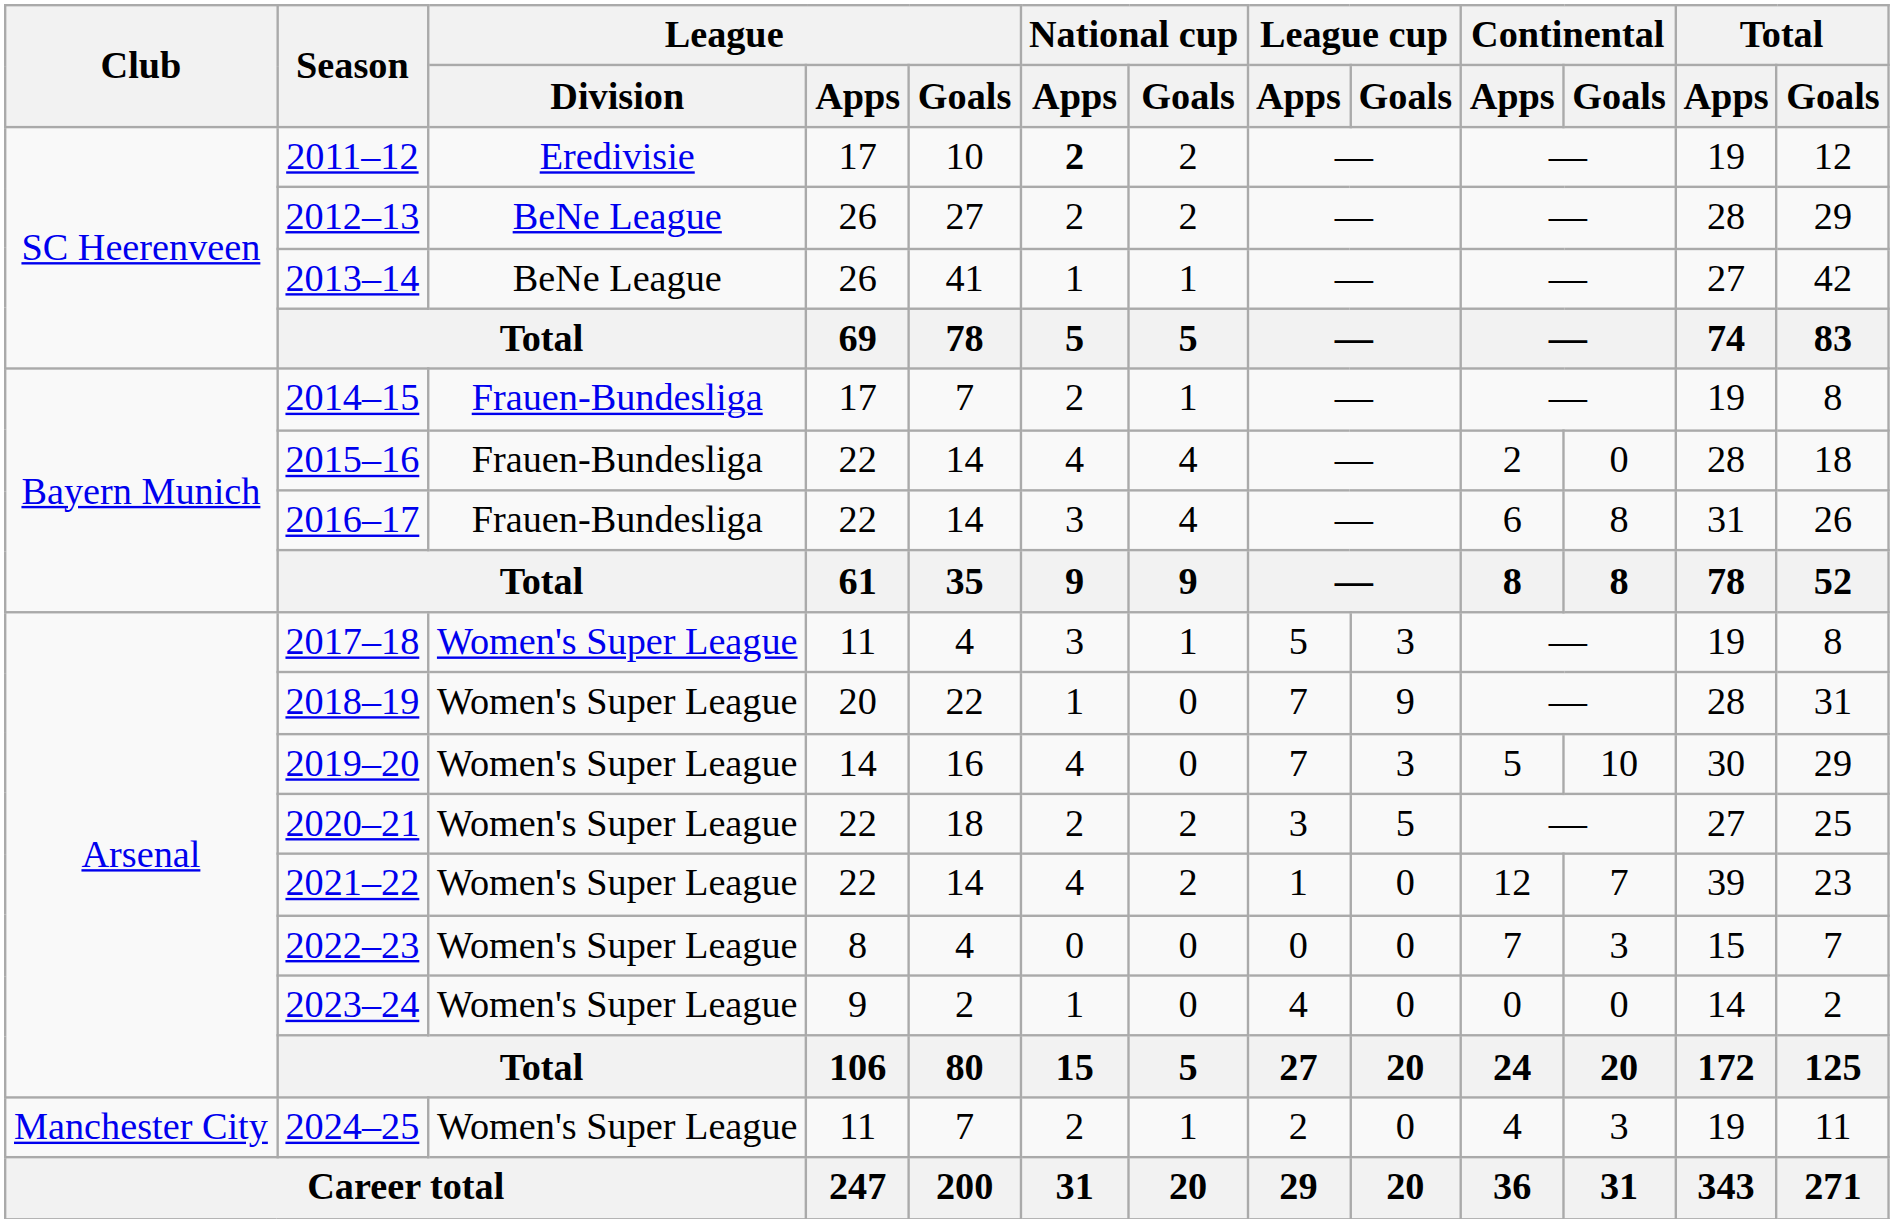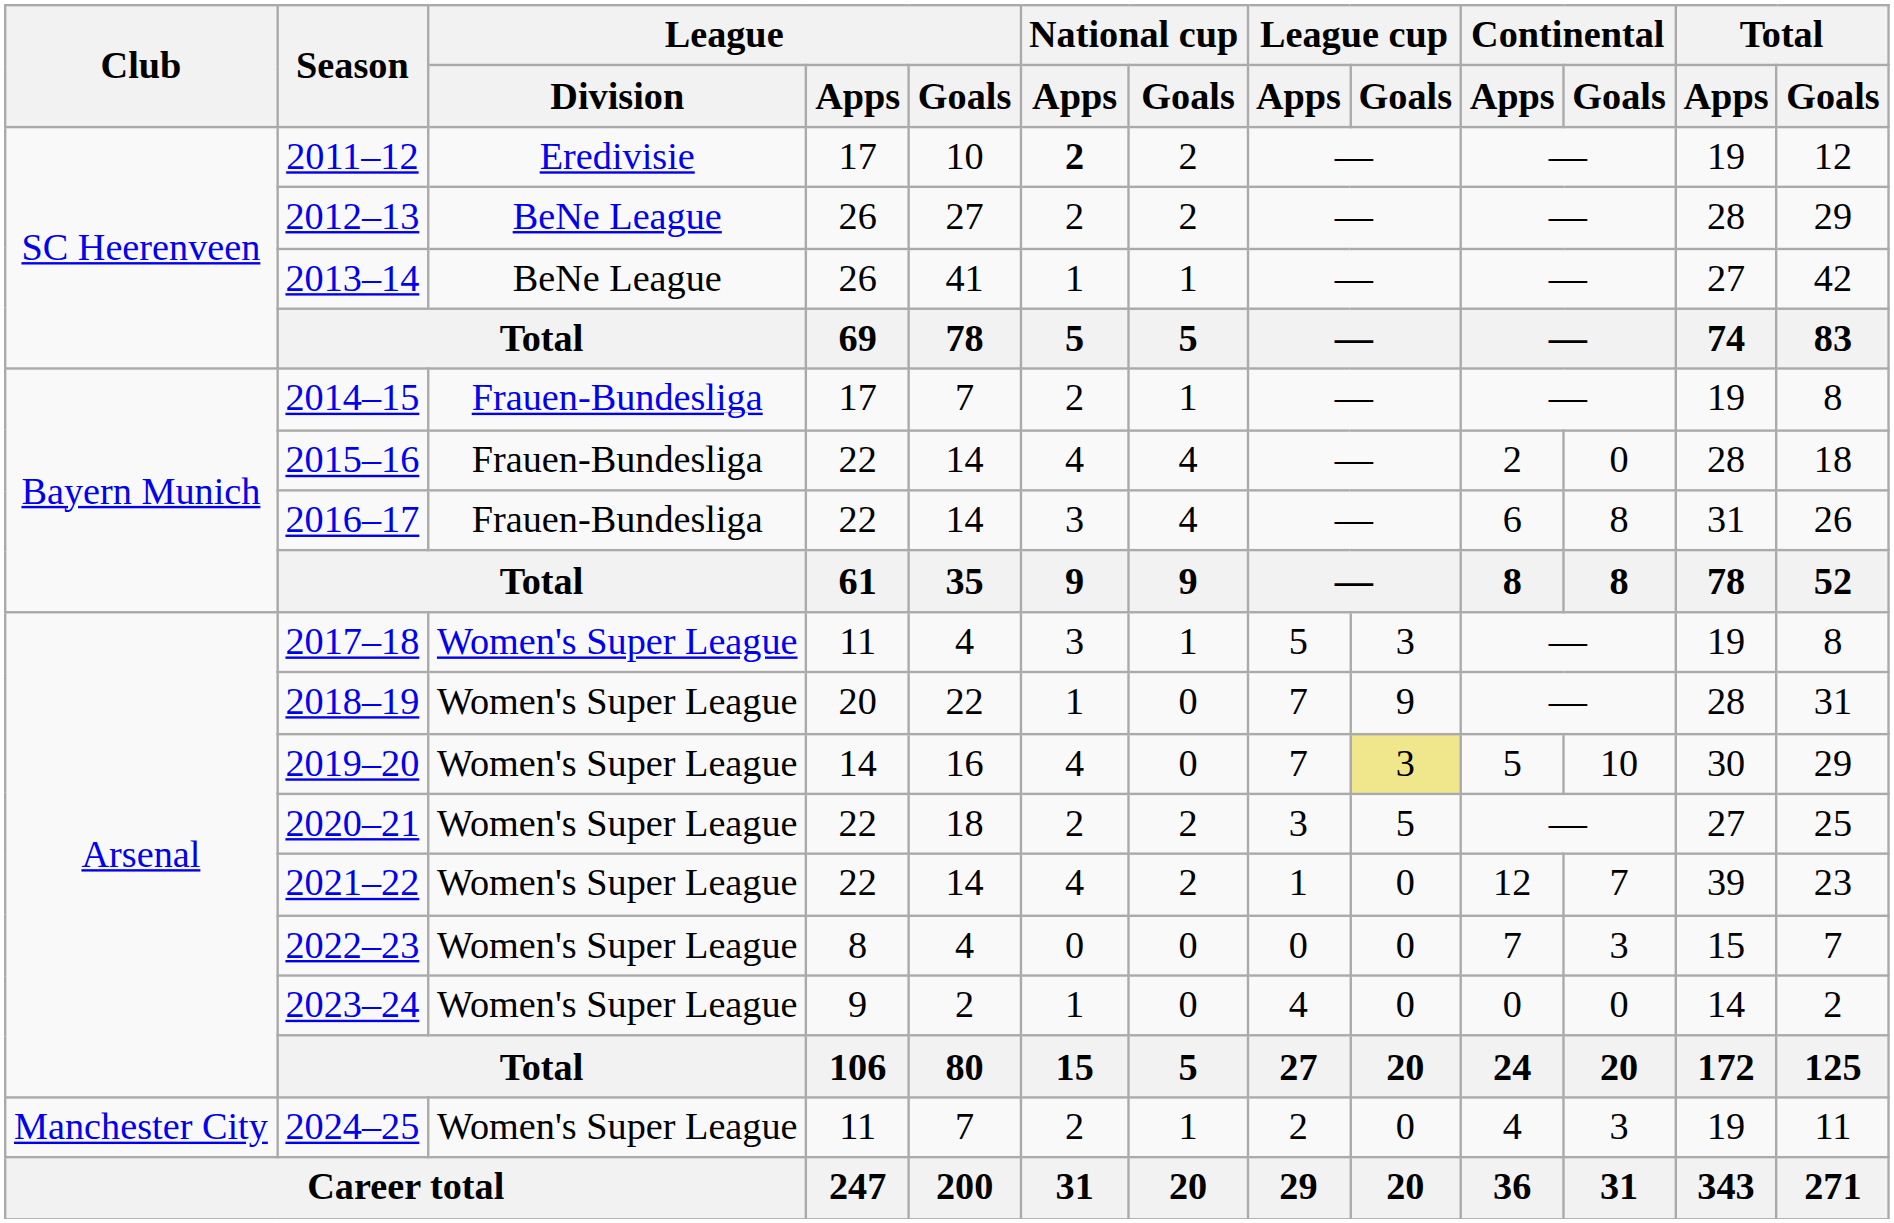(1405, 762) no background -> (1405, 762) khaki background
